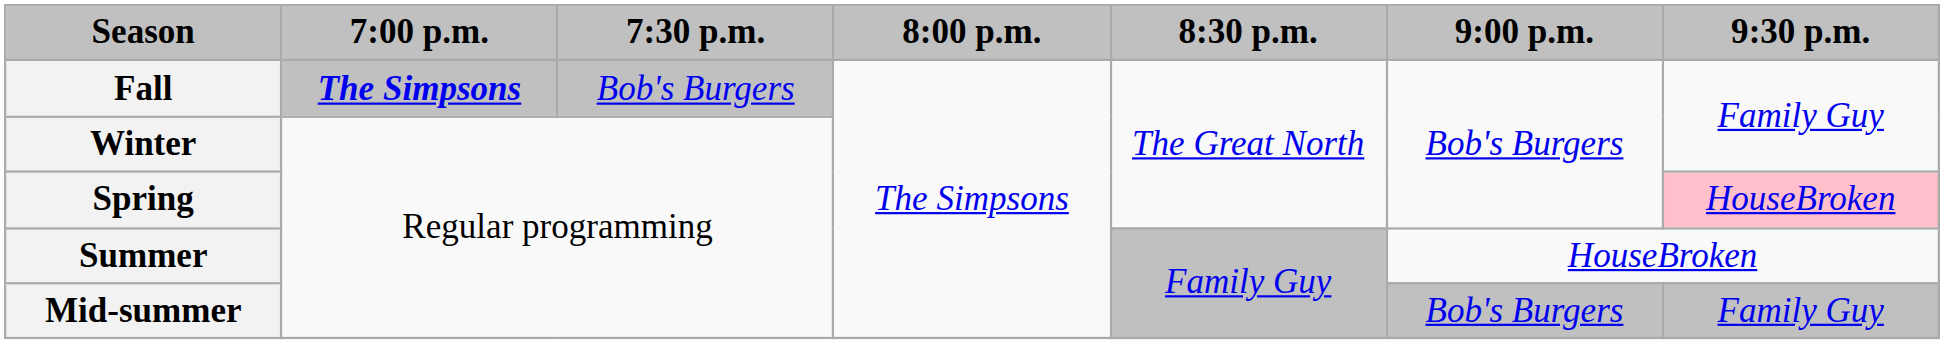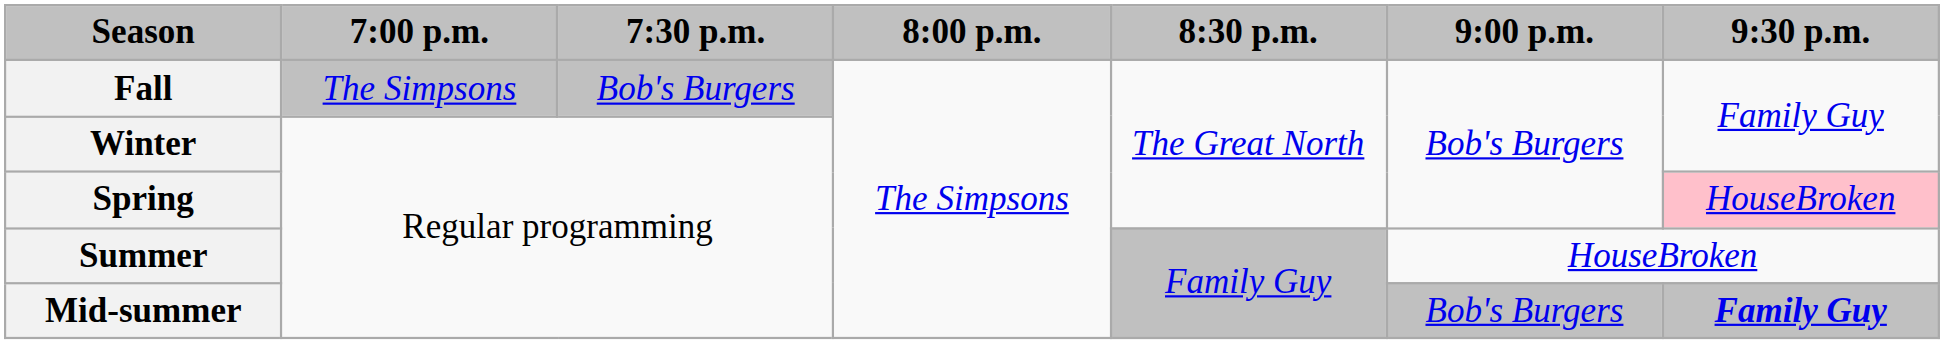(419, 87) bold -> (419, 87) normal
(1801, 310) normal -> (1801, 310) bold
